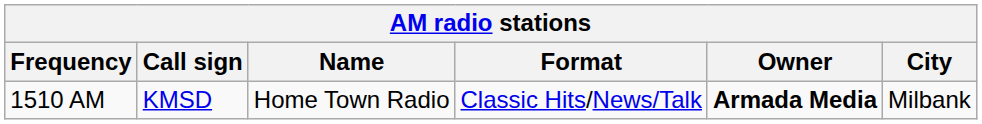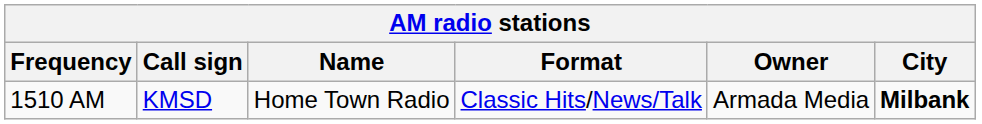(795, 99) bold -> (791, 99) normal
(929, 99) normal -> (925, 99) bold
